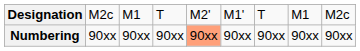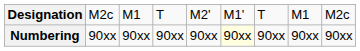(204, 35) lightsalmon background -> (204, 35) no background
(237, 35) no background -> (237, 35) lightyellow background
